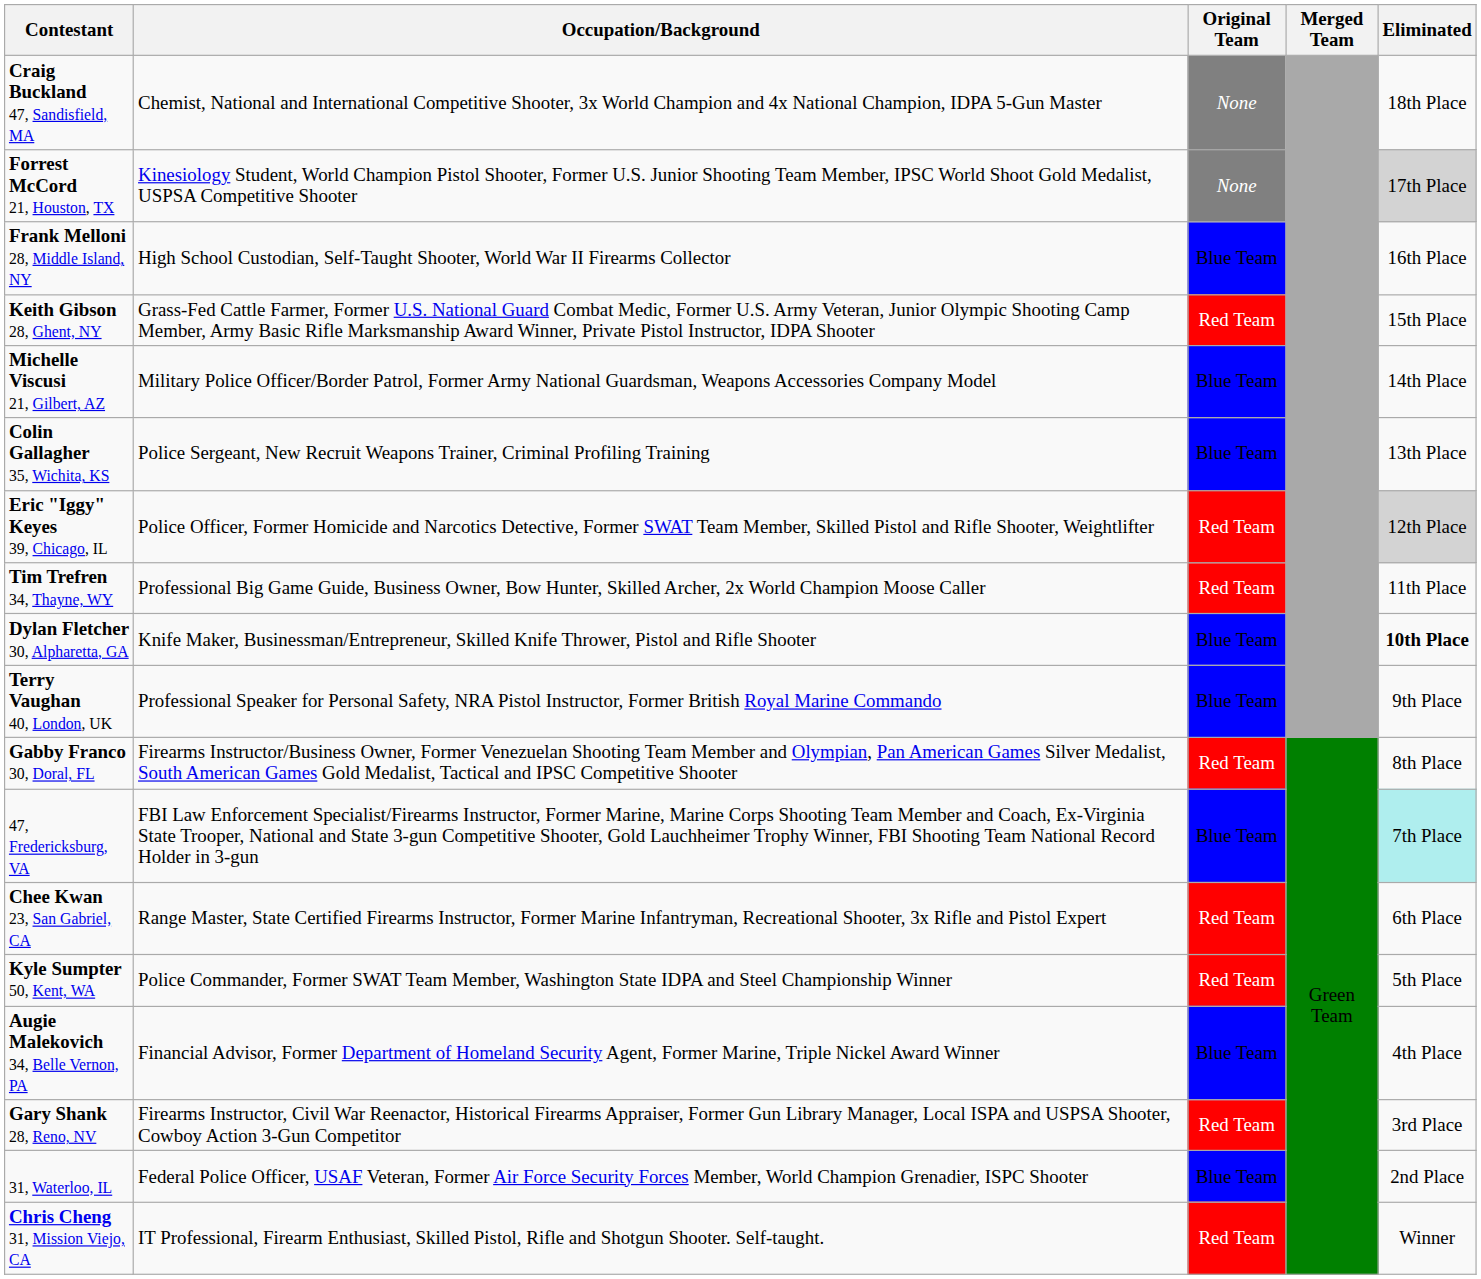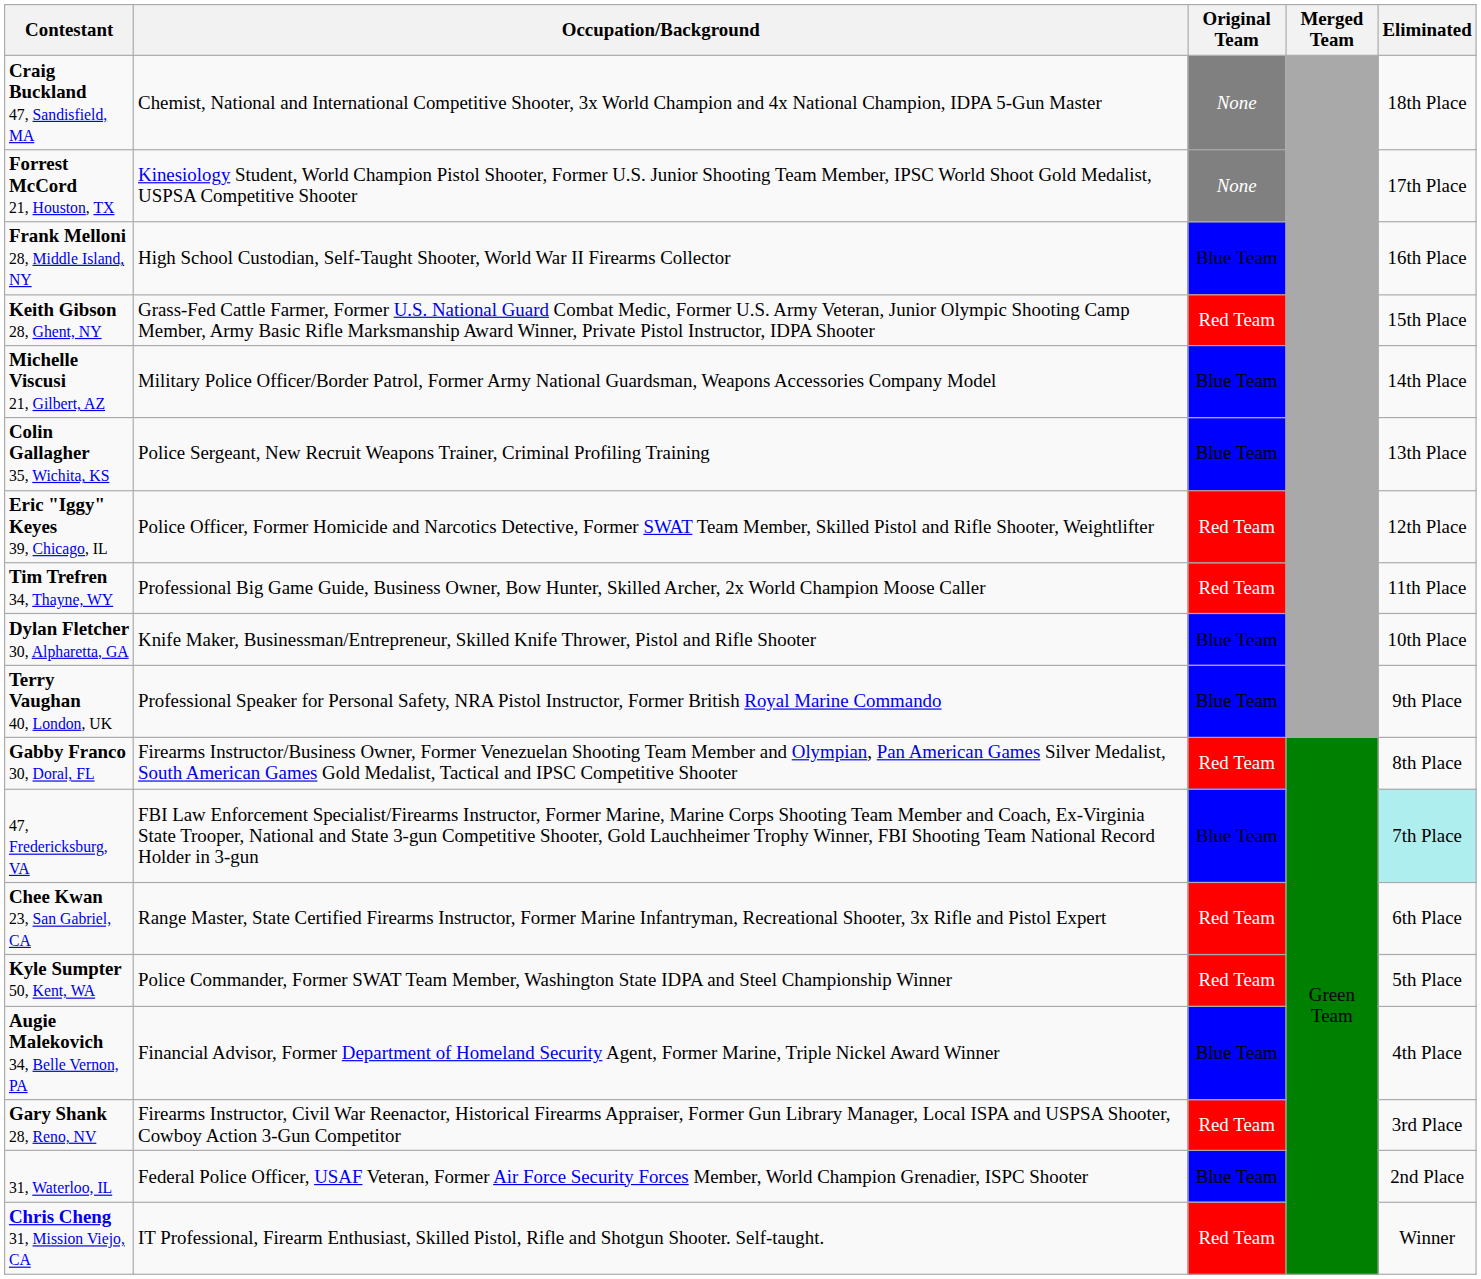(1427, 185) lightgrey background -> (1427, 185) no background
(1427, 526) lightgrey background -> (1427, 526) no background
(1427, 639) bold -> (1427, 639) normal
